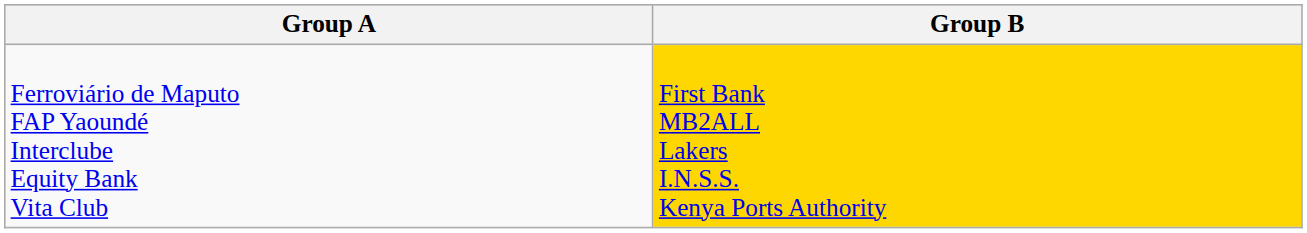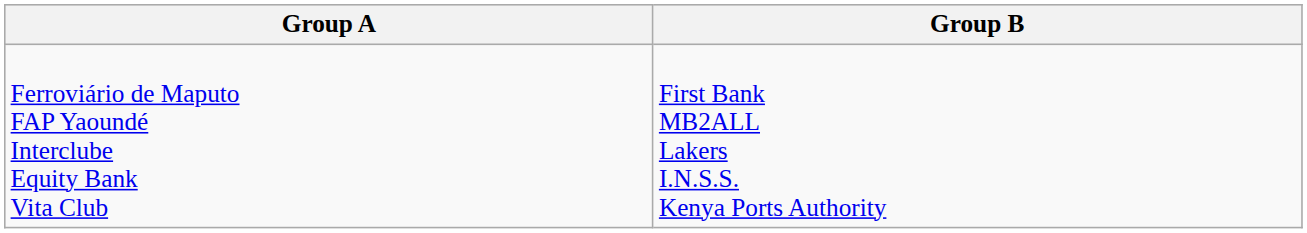(773, 149) gold background -> (773, 149) no background
